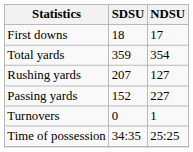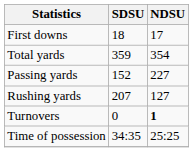rows swapped: (44, 75) <-> (42, 95)
(153, 116) normal -> (153, 116) bold
